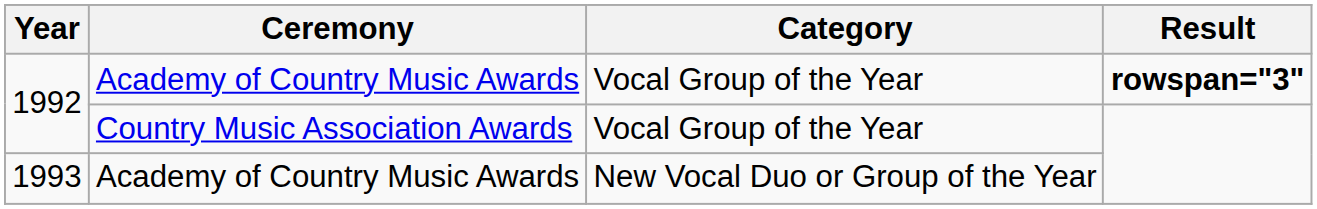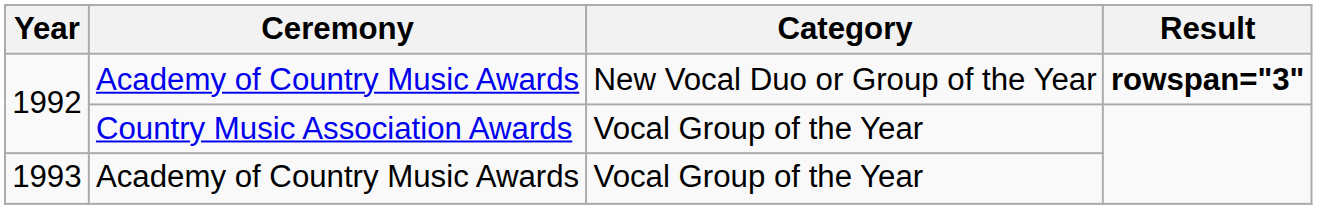(758, 78) Vocal Group of the Year -> (845, 78) New Vocal Duo or Group of the Year
(845, 177) New Vocal Duo or Group of the Year -> (758, 177) Vocal Group of the Year
